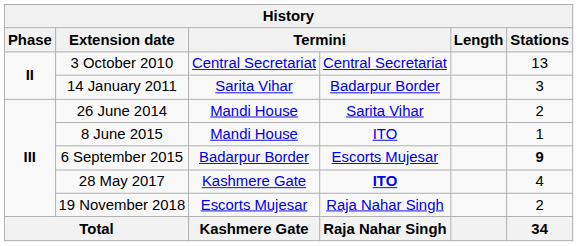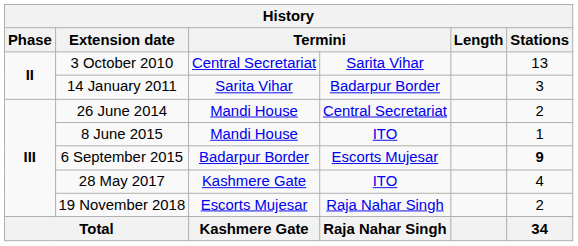(385, 63) Central Secretariat -> (385, 63) Sarita Vihar
(385, 110) Sarita Vihar -> (385, 110) Central Secretariat
(385, 181) bold -> (385, 181) normal
